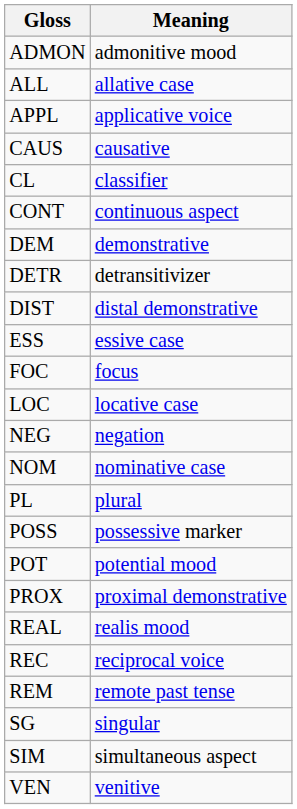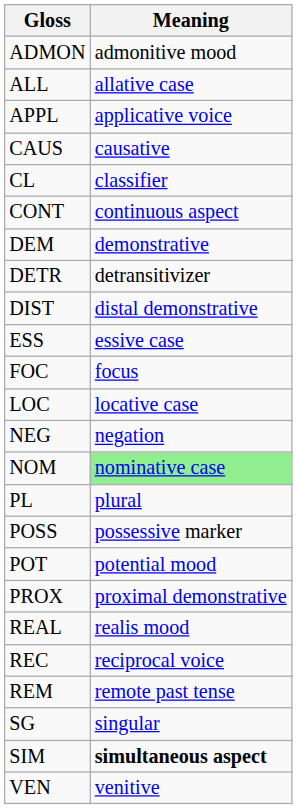(160, 468) no background -> (160, 468) lightgreen background
(176, 755) normal -> (181, 755) bold
